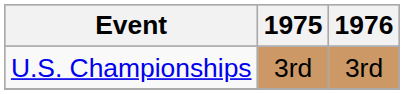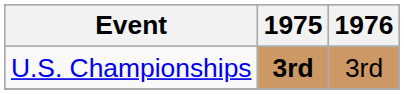(293, 67) normal -> (293, 67) bold
